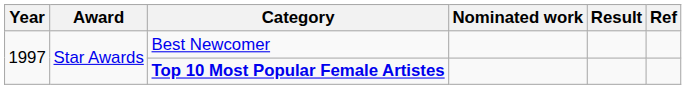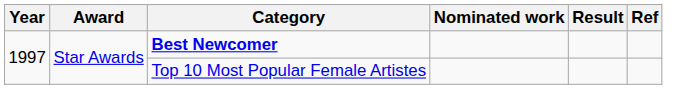(211, 44) normal -> (215, 44) bold
(298, 71) bold -> (289, 71) normal
